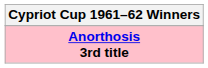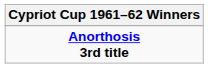(104, 44) pink background -> (104, 44) no background
